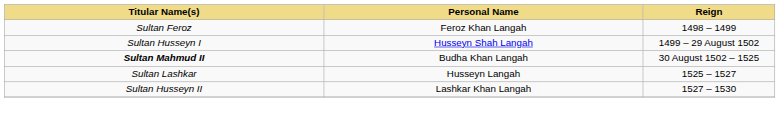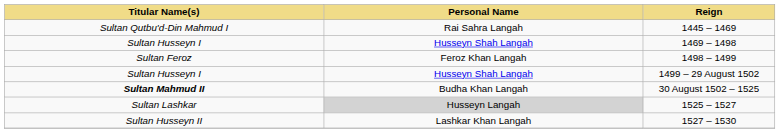+ row: (709, 27)
+ row: (709, 43)
(483, 74) no background -> (483, 105) lightgrey background
